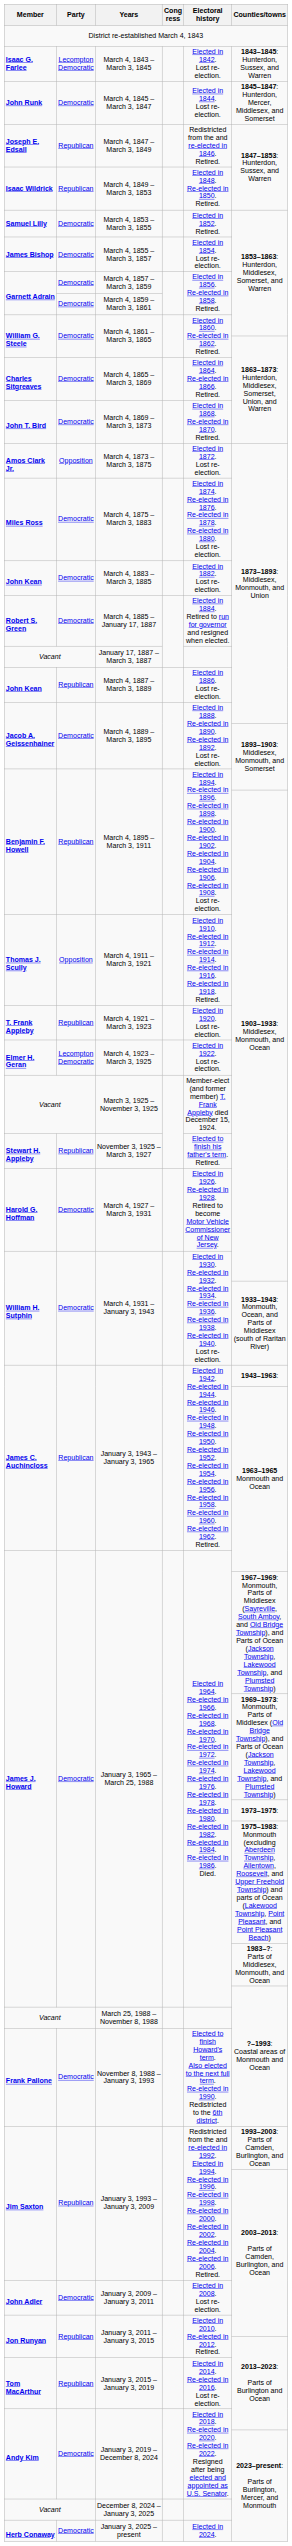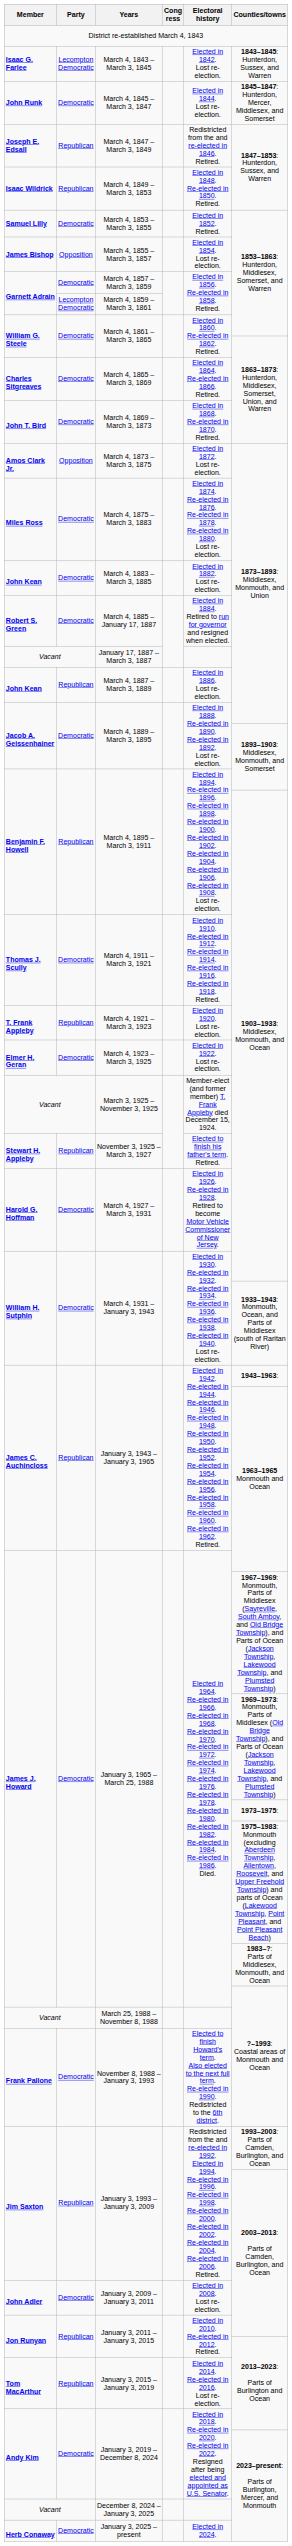(76, 254) Democratic -> (76, 254) Opposition
(76, 304) Democratic -> (76, 304) Lecompton Democratic
(76, 960) Opposition -> (76, 960) Democratic
(76, 1057) Lecompton Democratic -> (76, 1057) Democratic
